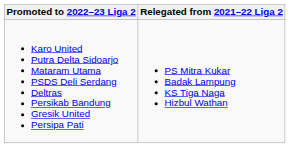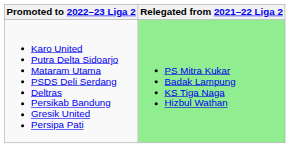(211, 87) no background -> (211, 87) lightgreen background
